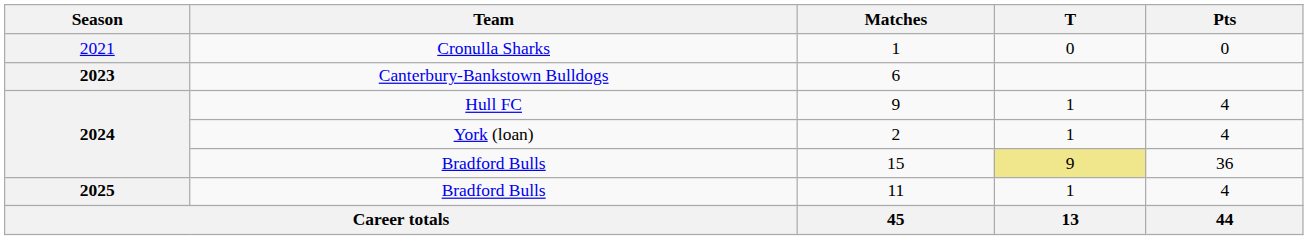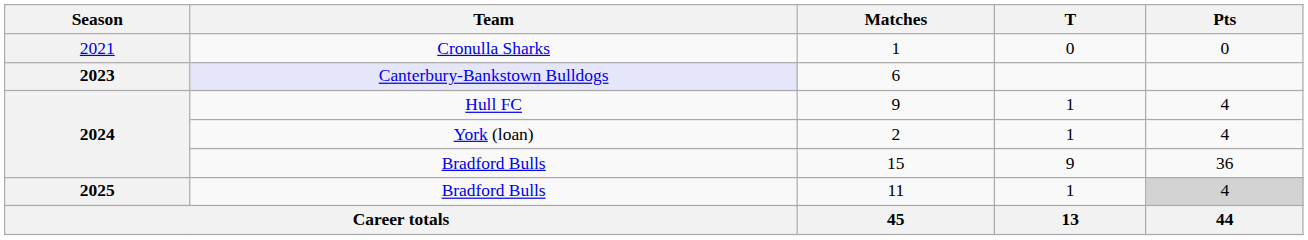(494, 76) no background -> (494, 76) lavender background
(1070, 162) khaki background -> (1070, 162) no background
(1225, 191) no background -> (1225, 191) lightgrey background
